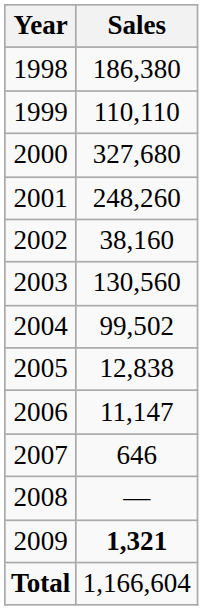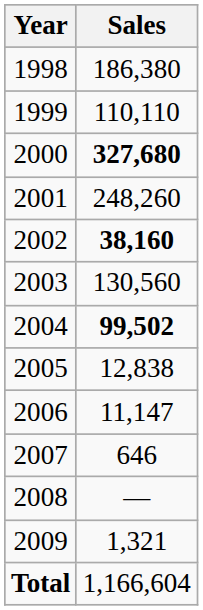(137, 154) normal -> (137, 154) bold
(137, 240) normal -> (137, 240) bold
(137, 326) normal -> (137, 326) bold
(137, 540) bold -> (137, 540) normal
